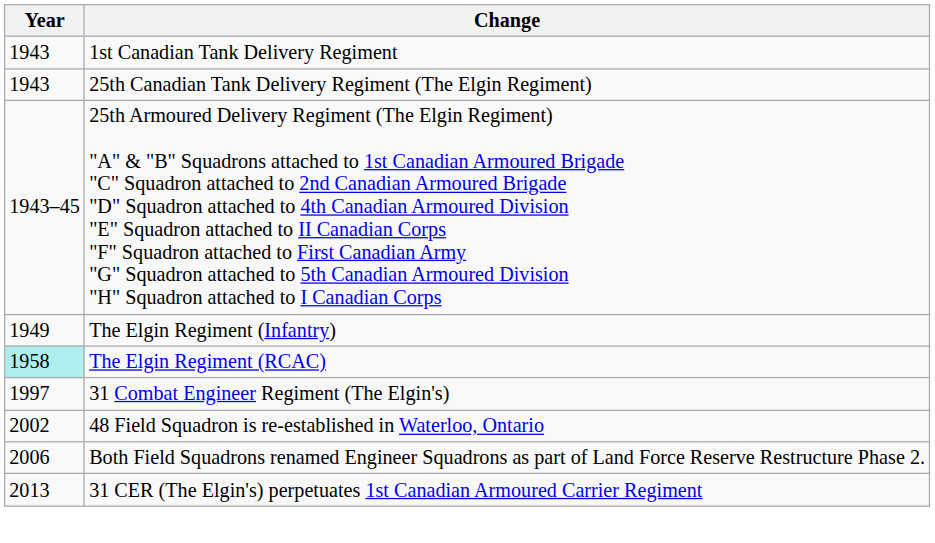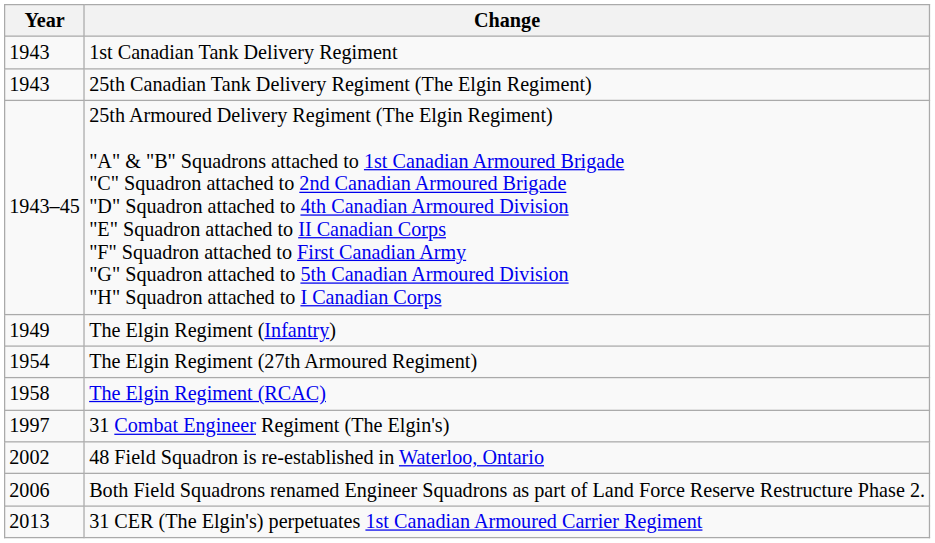+ row: (283, 361)
(29, 361) paleturquoise background -> (29, 393) no background
